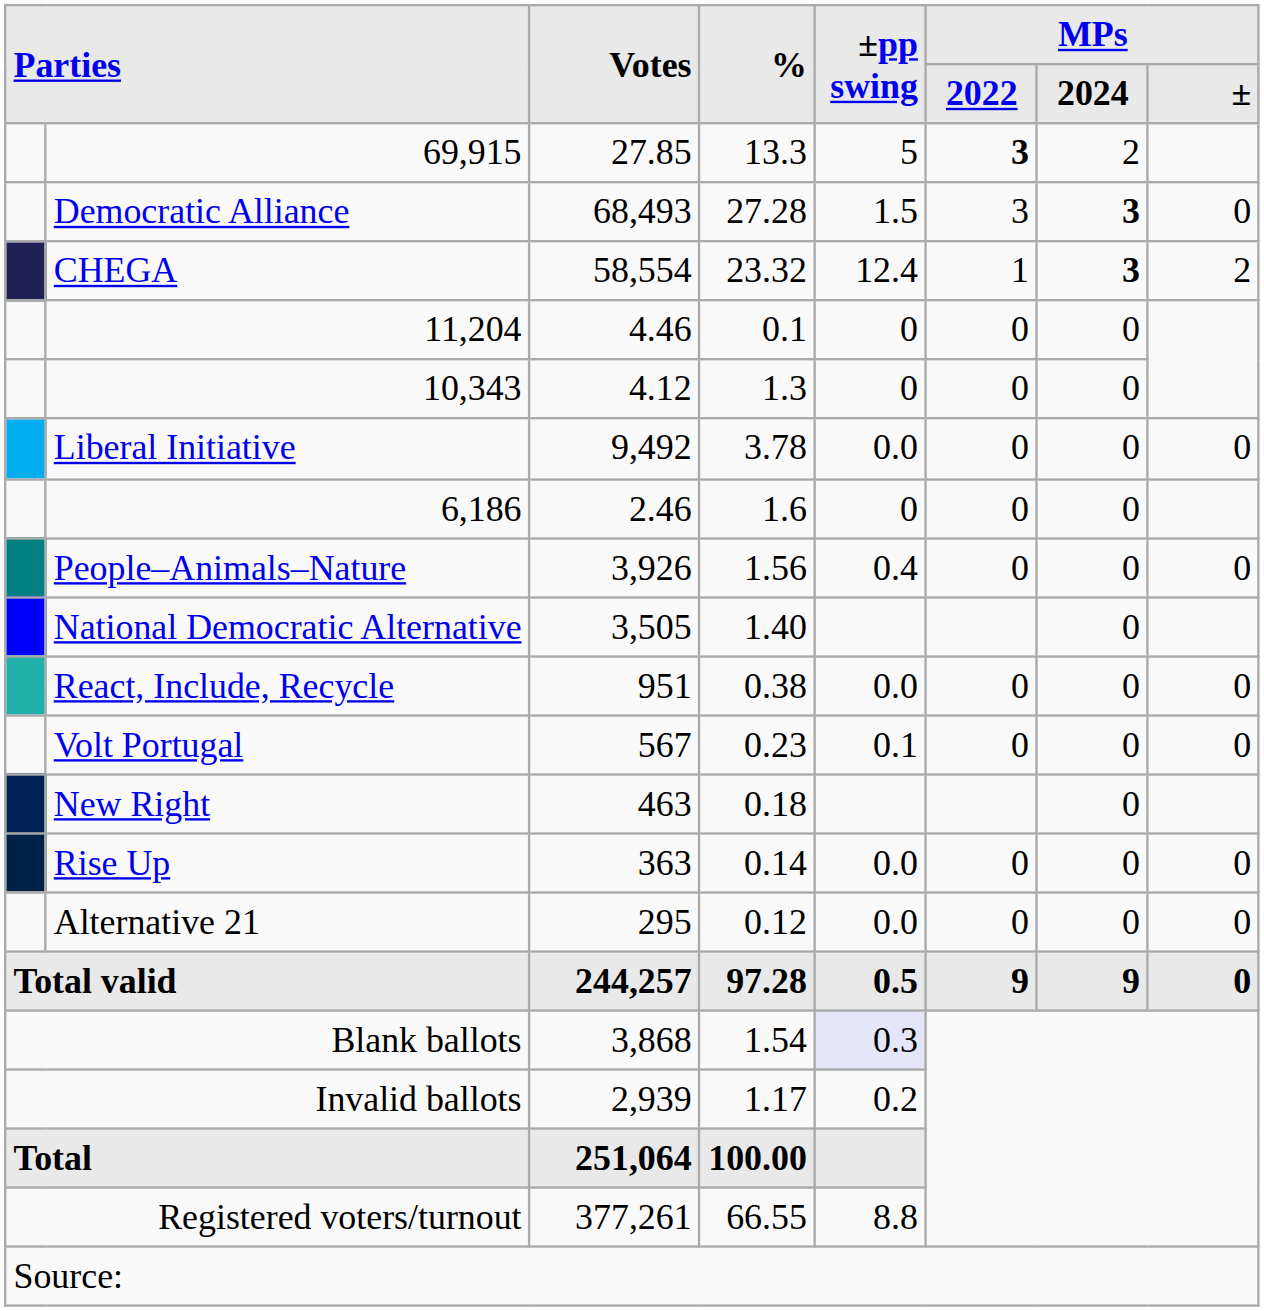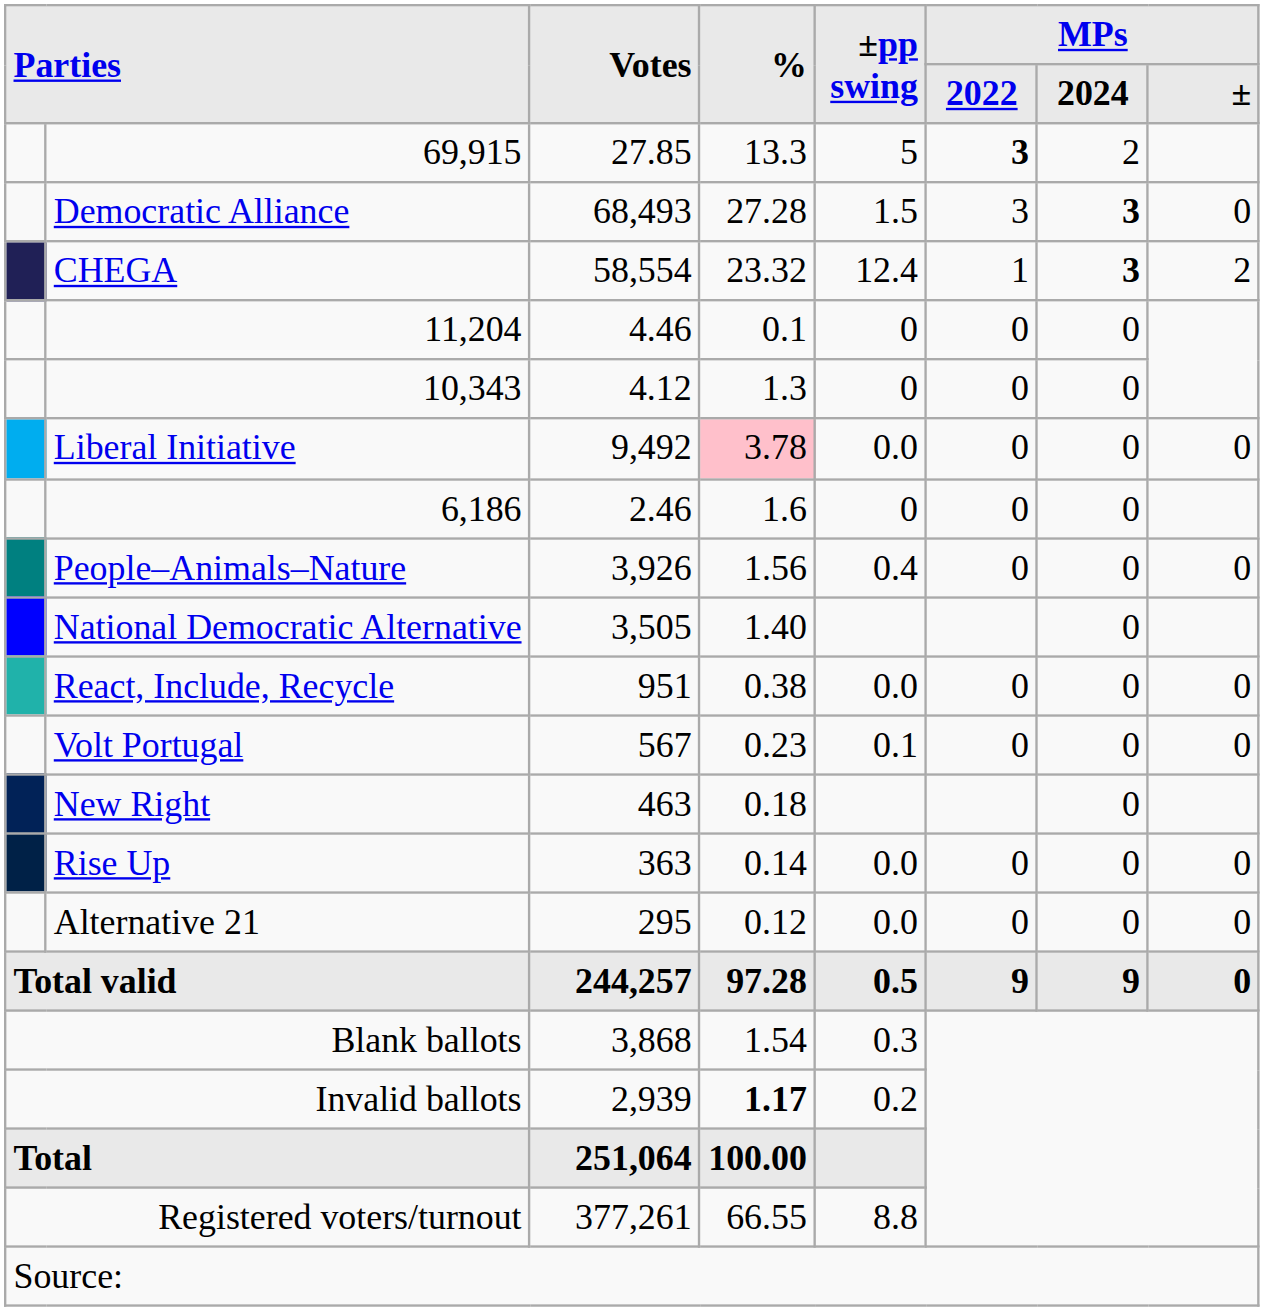(775, 448) no background -> (775, 448) pink background
(896, 1039) lavender background -> (896, 1039) no background
(775, 1098) normal -> (775, 1098) bold
